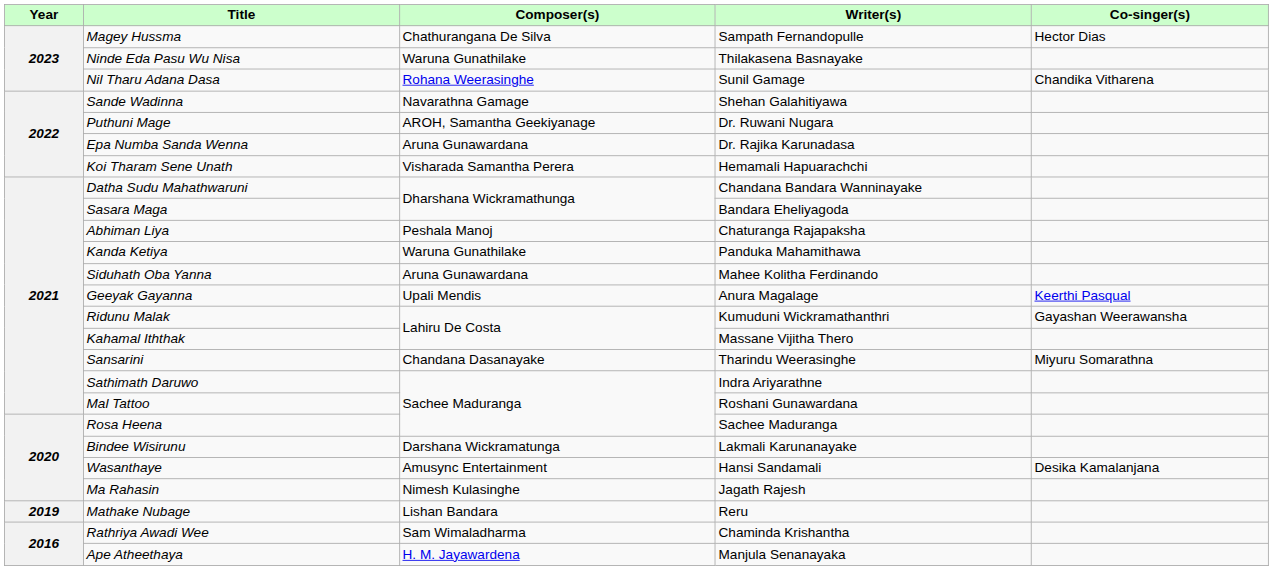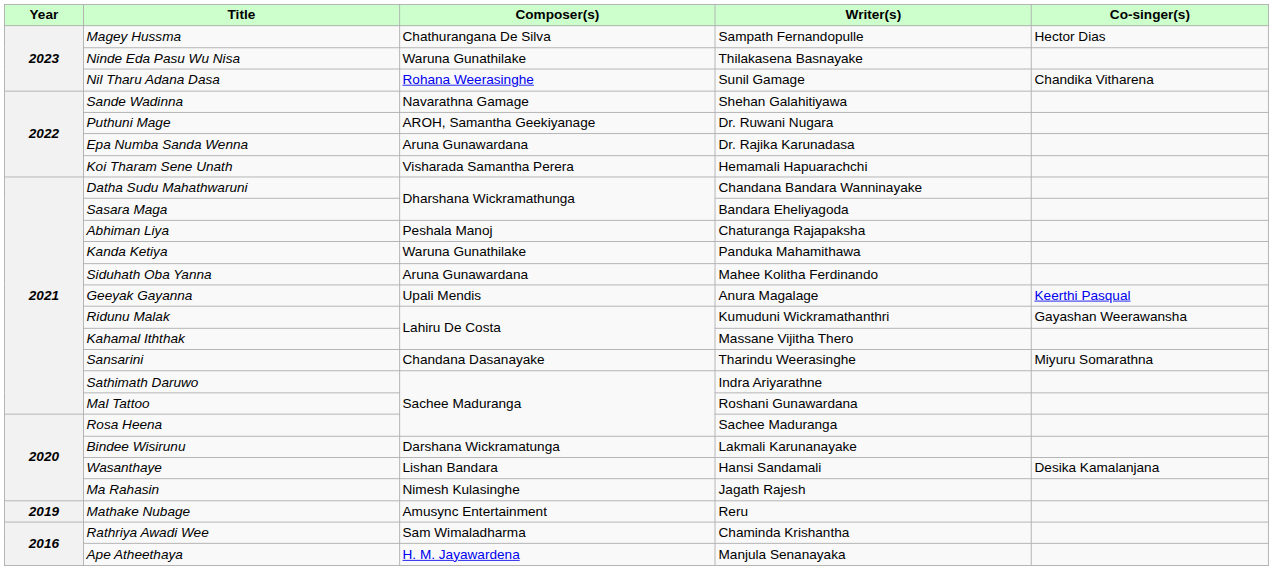(475, 468) Amusync Entertainment -> (450, 468) Lishan Bandara
(450, 511) Lishan Bandara -> (475, 511) Amusync Entertainment
